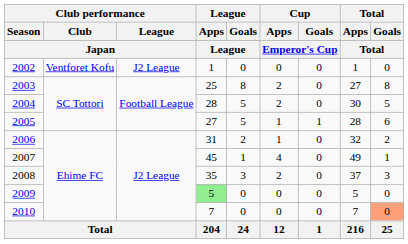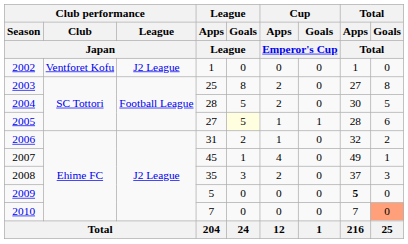(243, 121) no background -> (243, 121) lightyellow background
(211, 193) lightgreen background -> (211, 193) no background
(355, 193) normal -> (355, 193) bold
